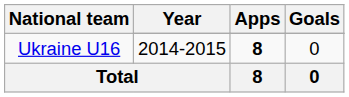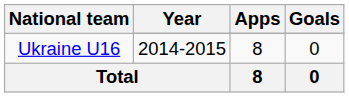(257, 48) bold -> (257, 48) normal
